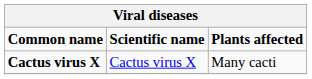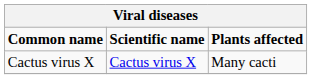(54, 62) bold -> (51, 62) normal
